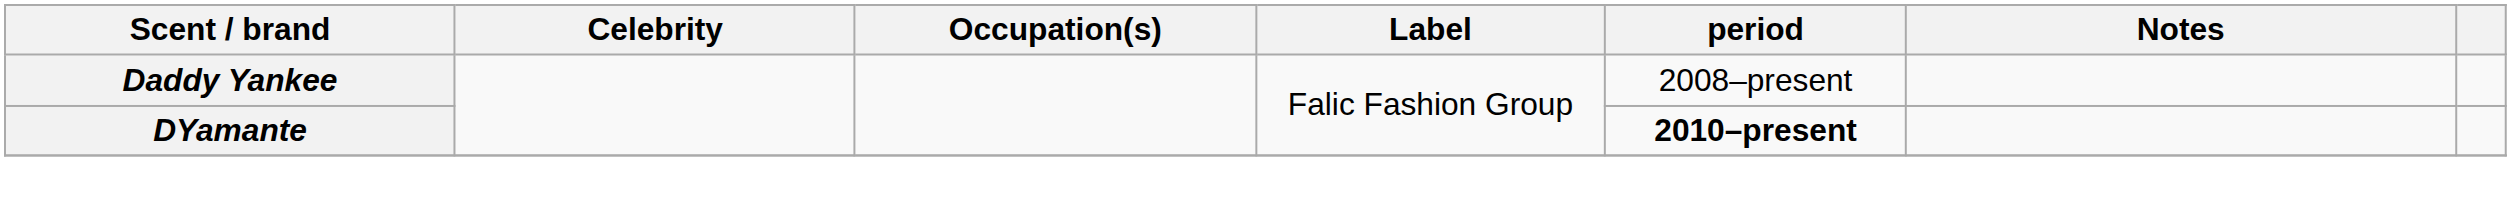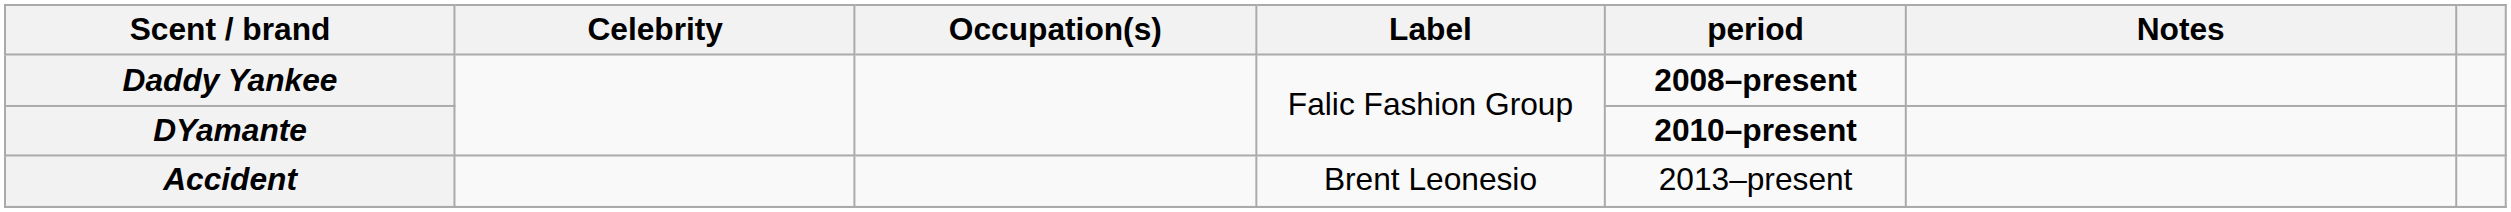(1756, 79) normal -> (1756, 79) bold
+ row: (230, 180)
